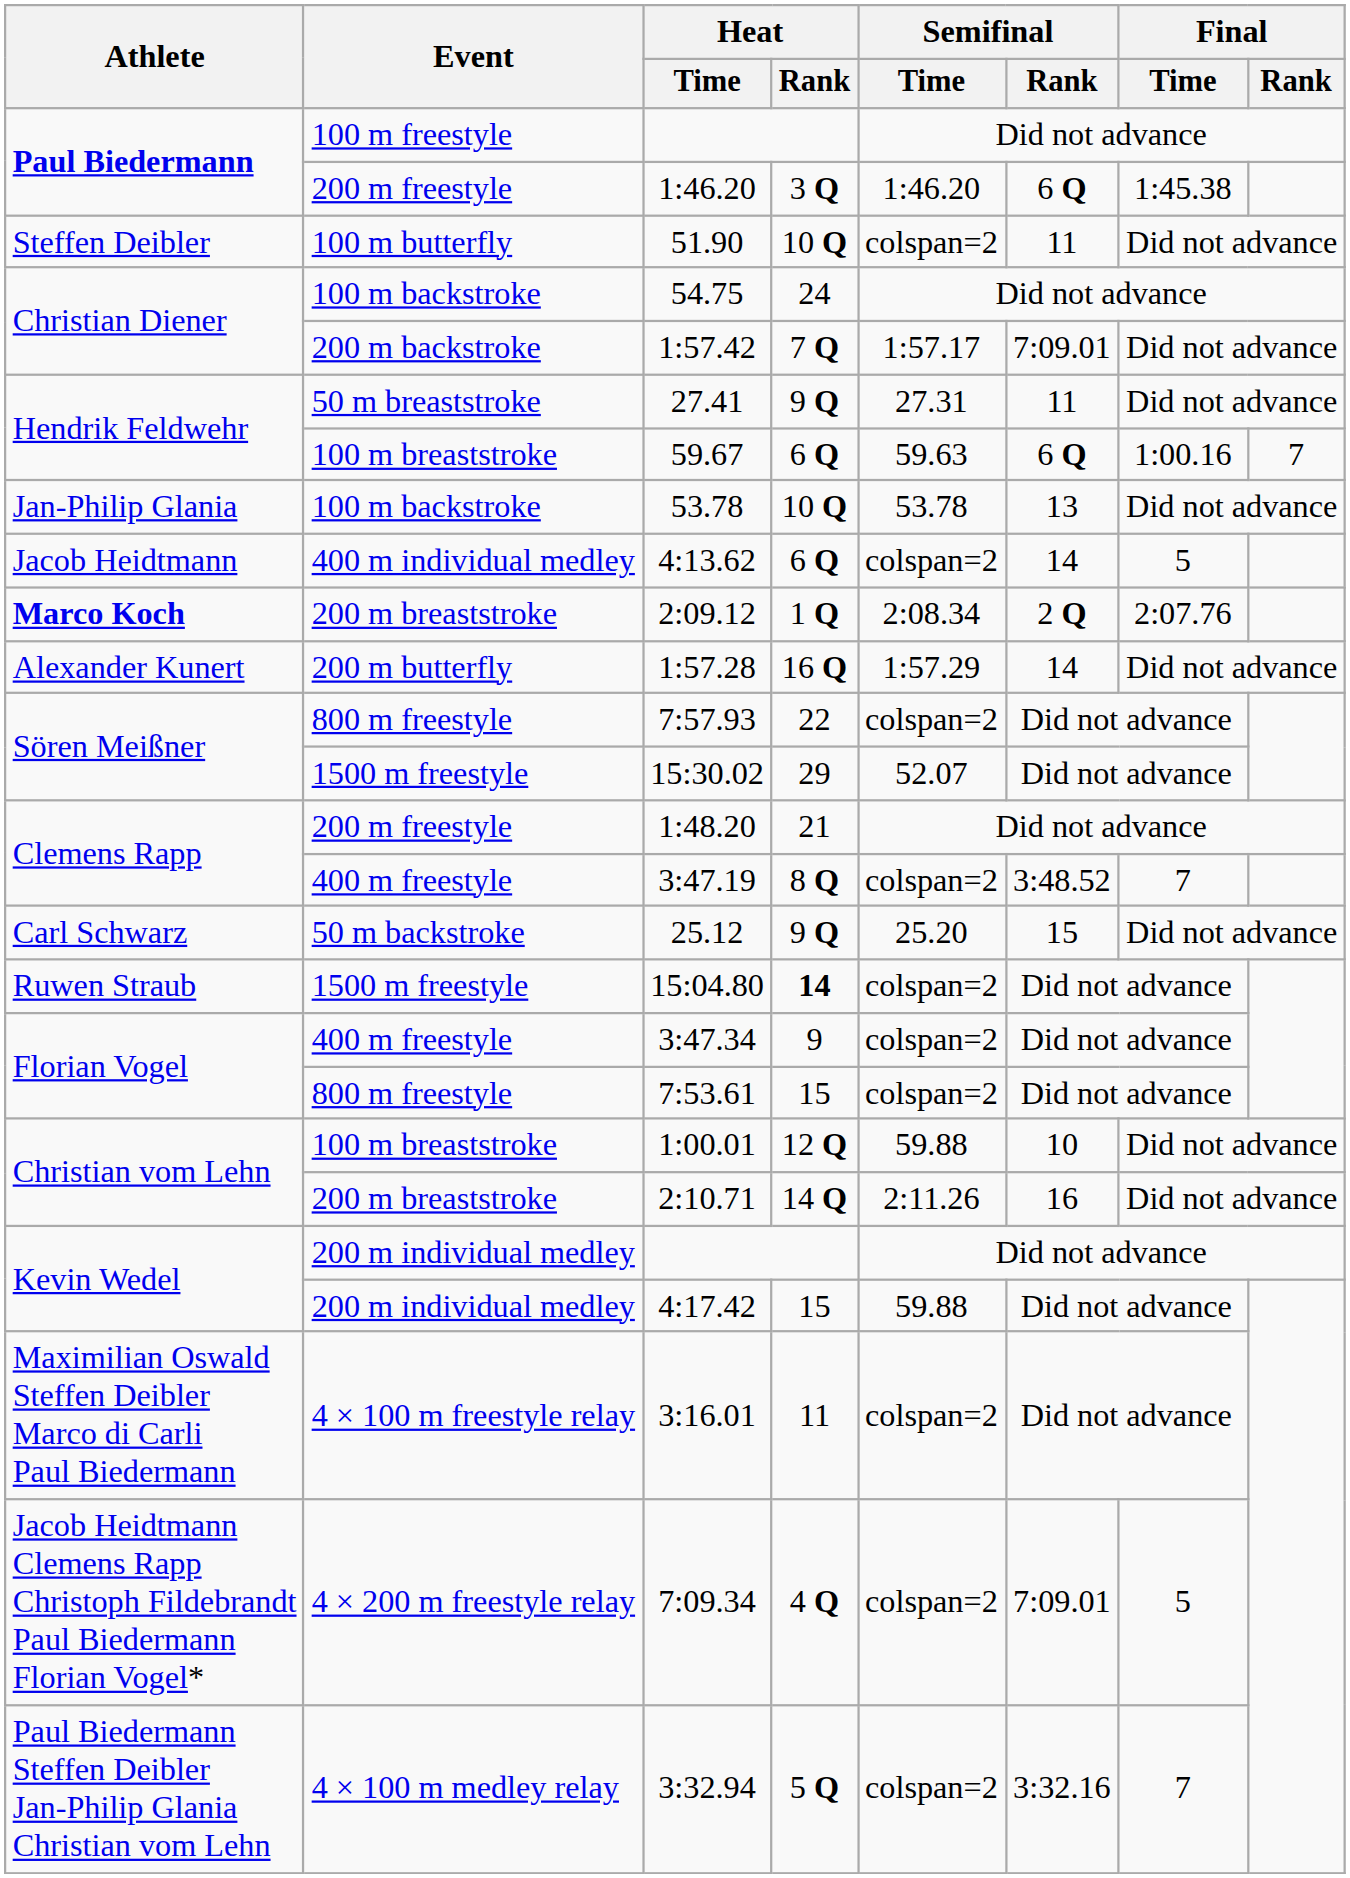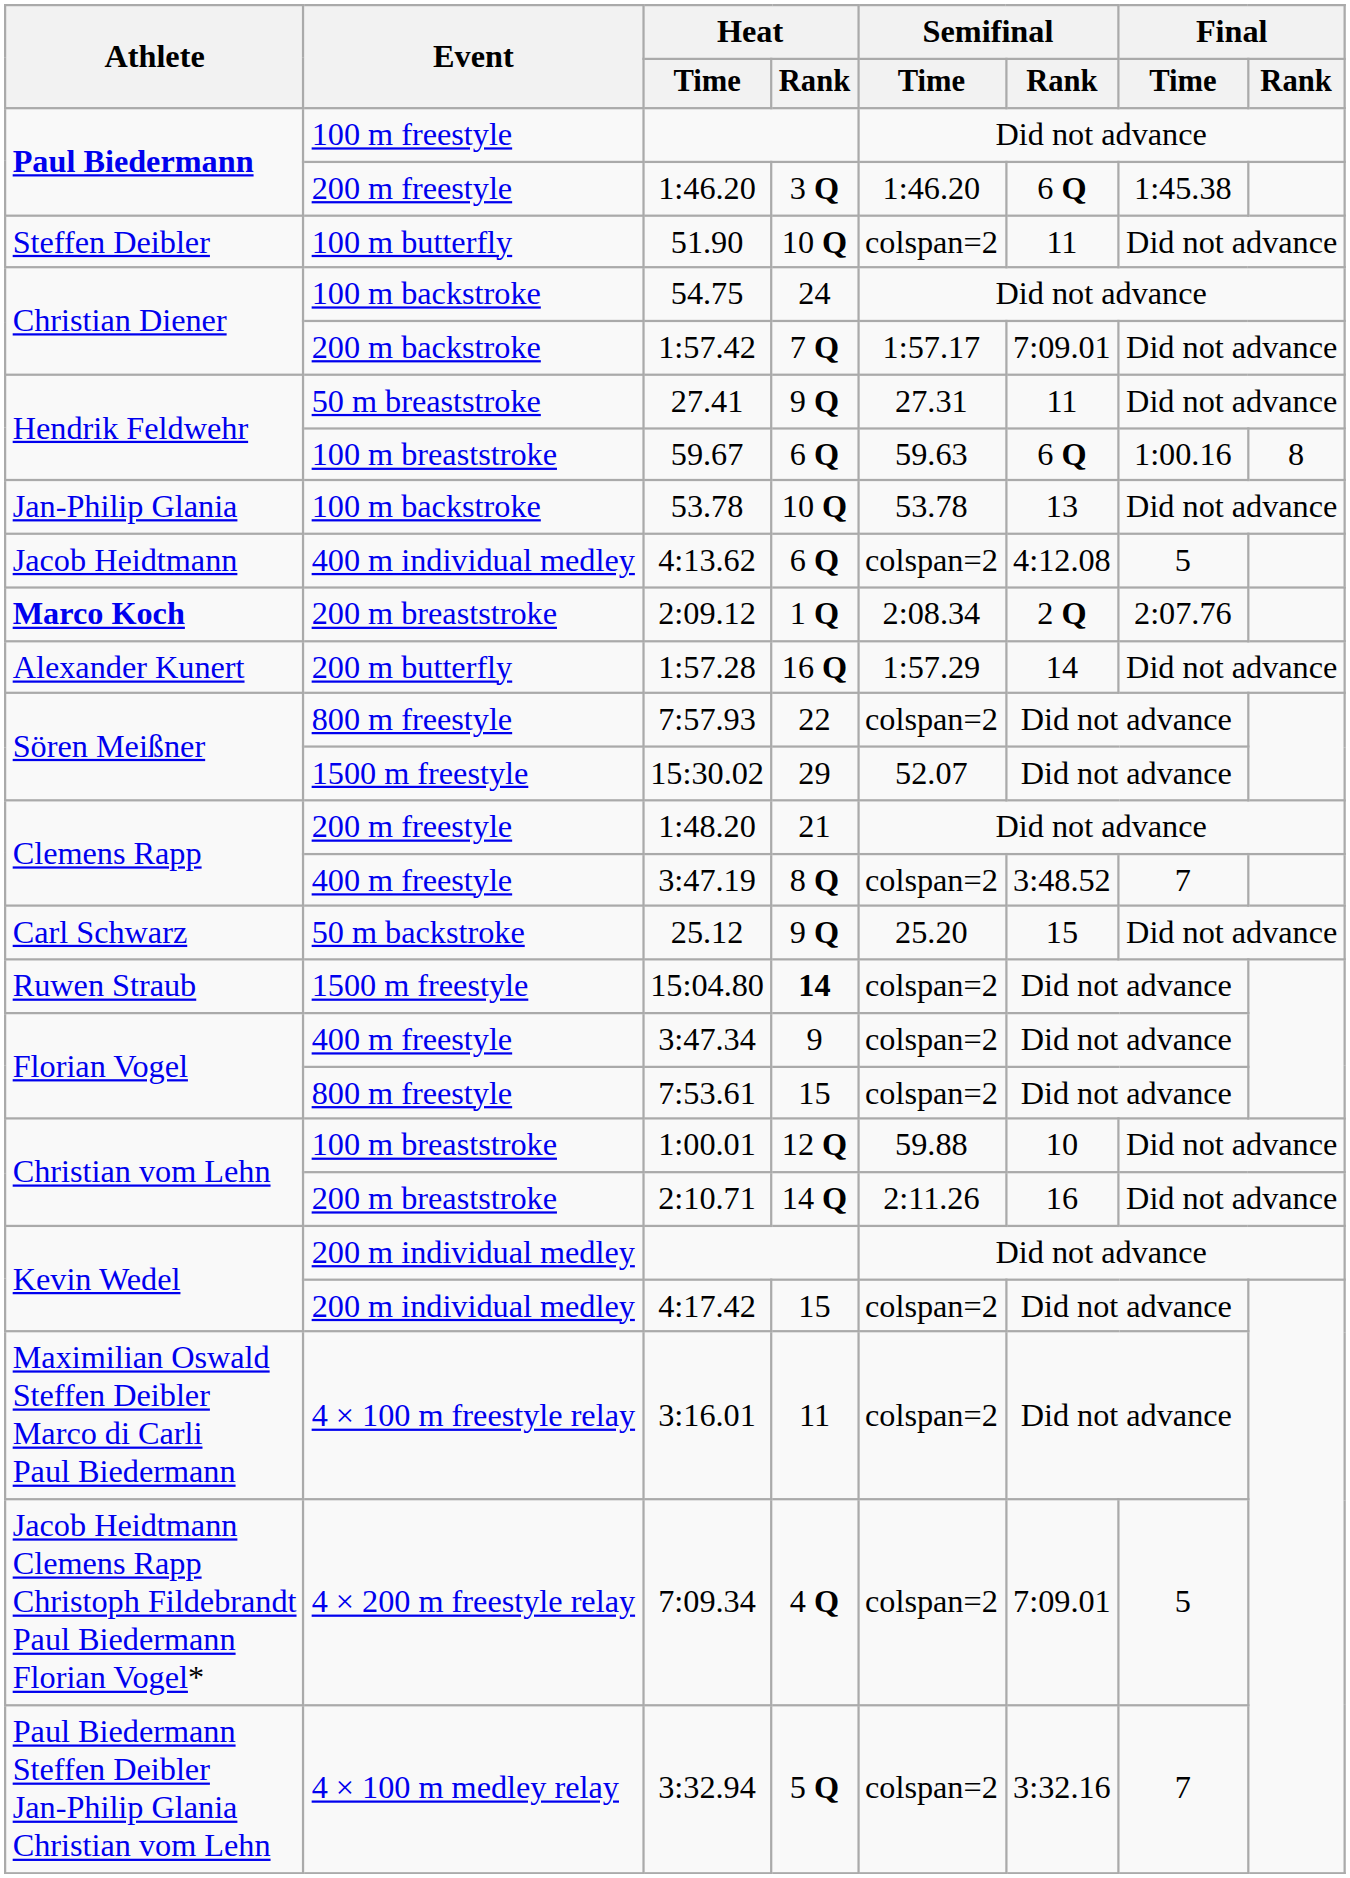(1296, 454) 7 -> (1296, 454) 8
(1062, 560) 14 -> (1062, 560) 4:12.08
(931, 1305) 59.88 -> (931, 1305) colspan=2
